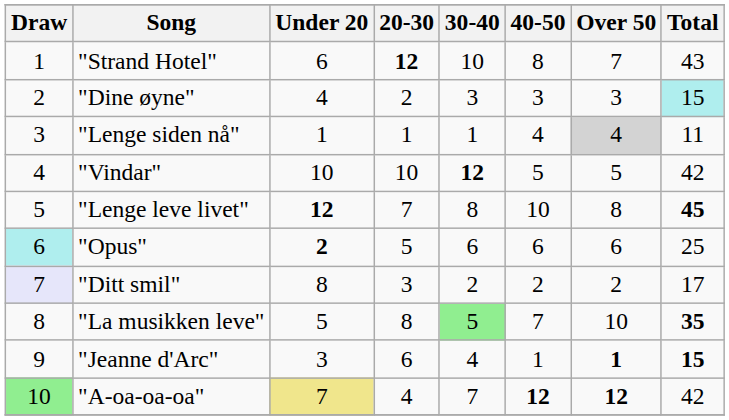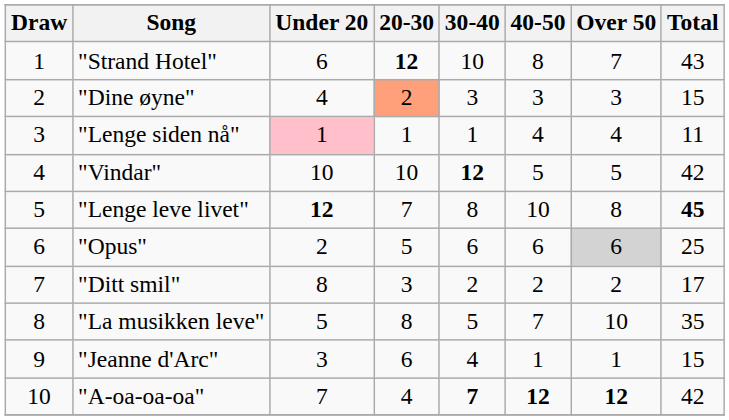(407, 97) no background -> (407, 97) lightsalmon background
(693, 97) paleturquoise background -> (693, 97) no background
(322, 135) no background -> (322, 135) pink background
(616, 135) lightgrey background -> (616, 135) no background
(39, 246) paleturquoise background -> (39, 246) no background
(322, 246) bold -> (322, 246) normal
(616, 246) no background -> (616, 246) lightgrey background
(39, 284) lavender background -> (39, 284) no background
(472, 321) lightgreen background -> (472, 321) no background
(693, 321) bold -> (693, 321) normal
(616, 358) bold -> (616, 358) normal
(693, 358) bold -> (693, 358) normal
(39, 396) lightgreen background -> (39, 396) no background
(322, 396) khaki background -> (322, 396) no background
(472, 396) normal -> (472, 396) bold
